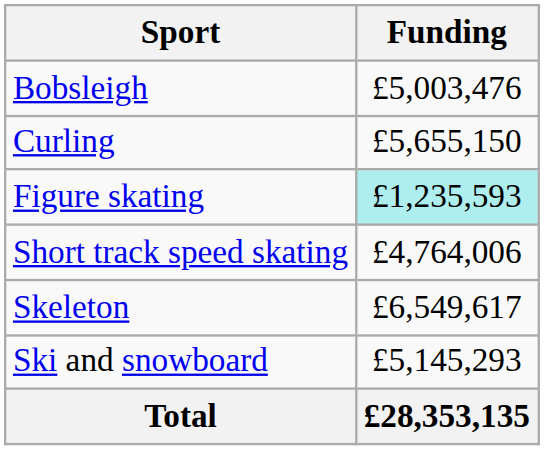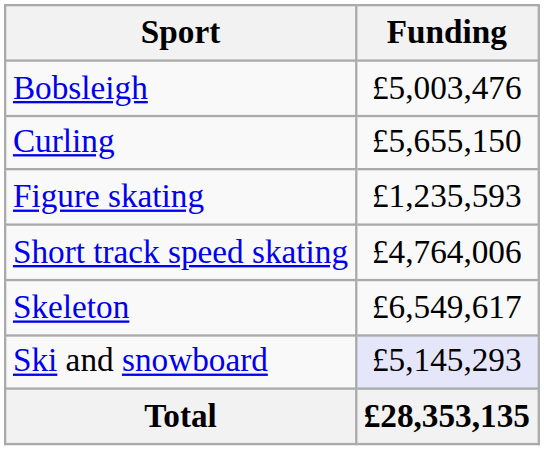(447, 196) paleturquoise background -> (447, 196) no background
(447, 361) no background -> (447, 361) lavender background
